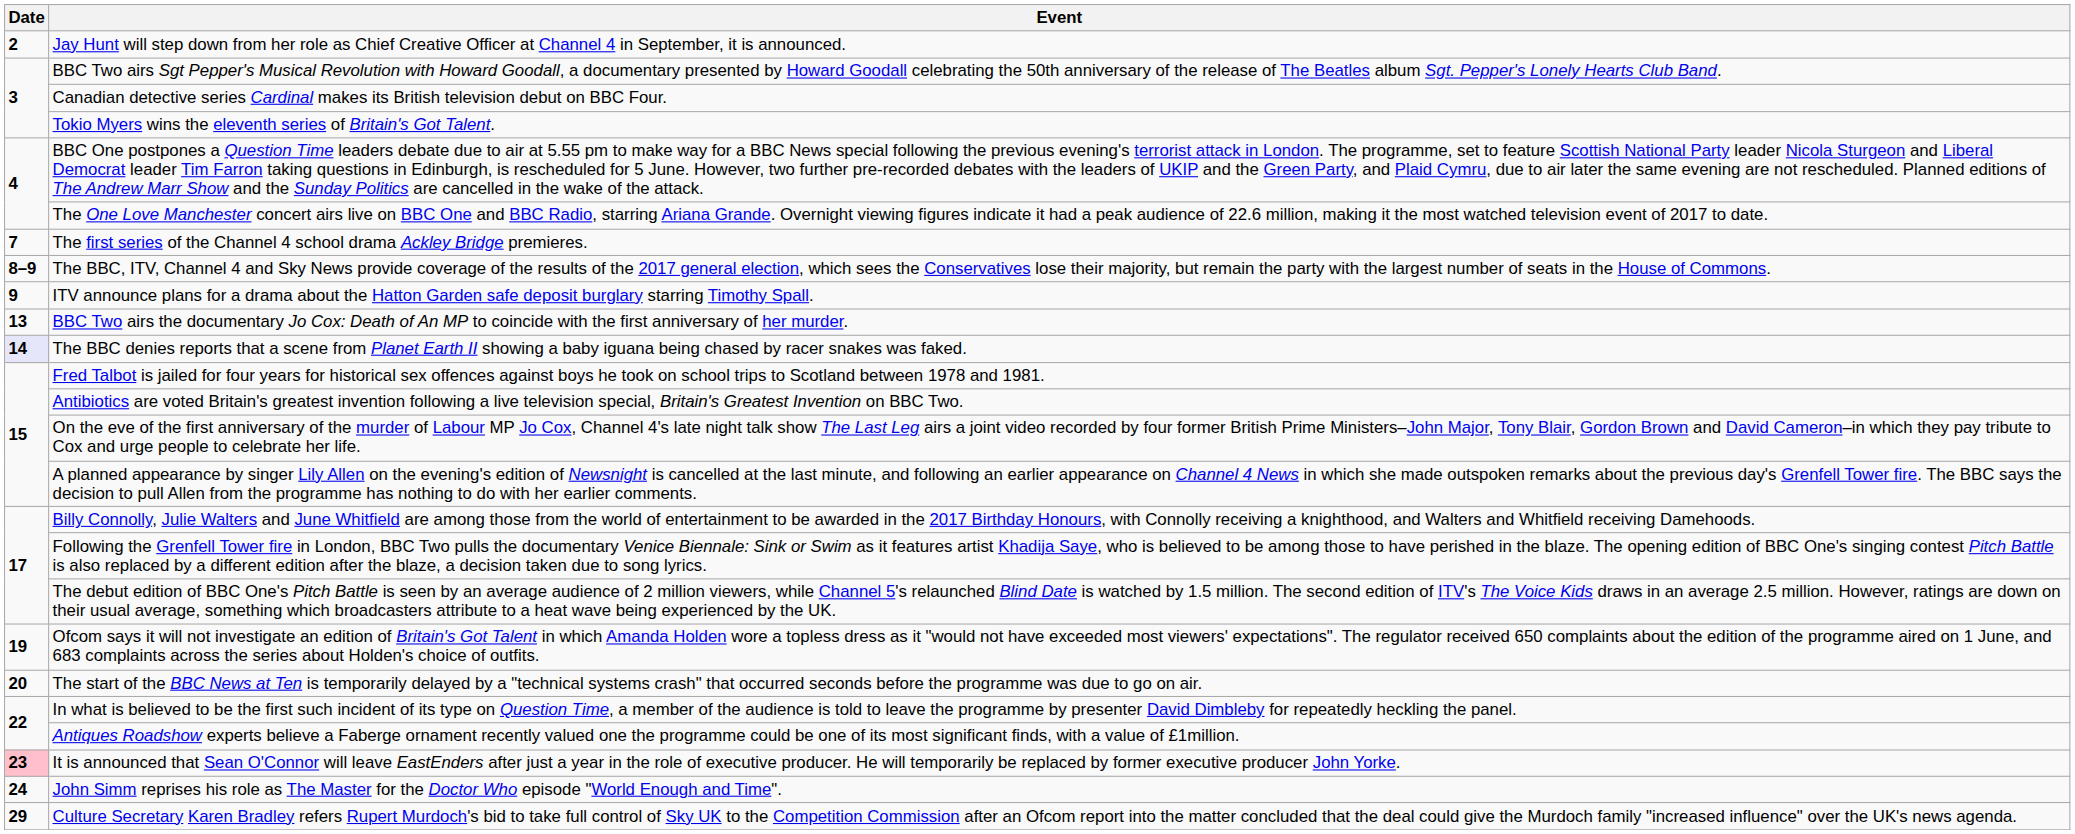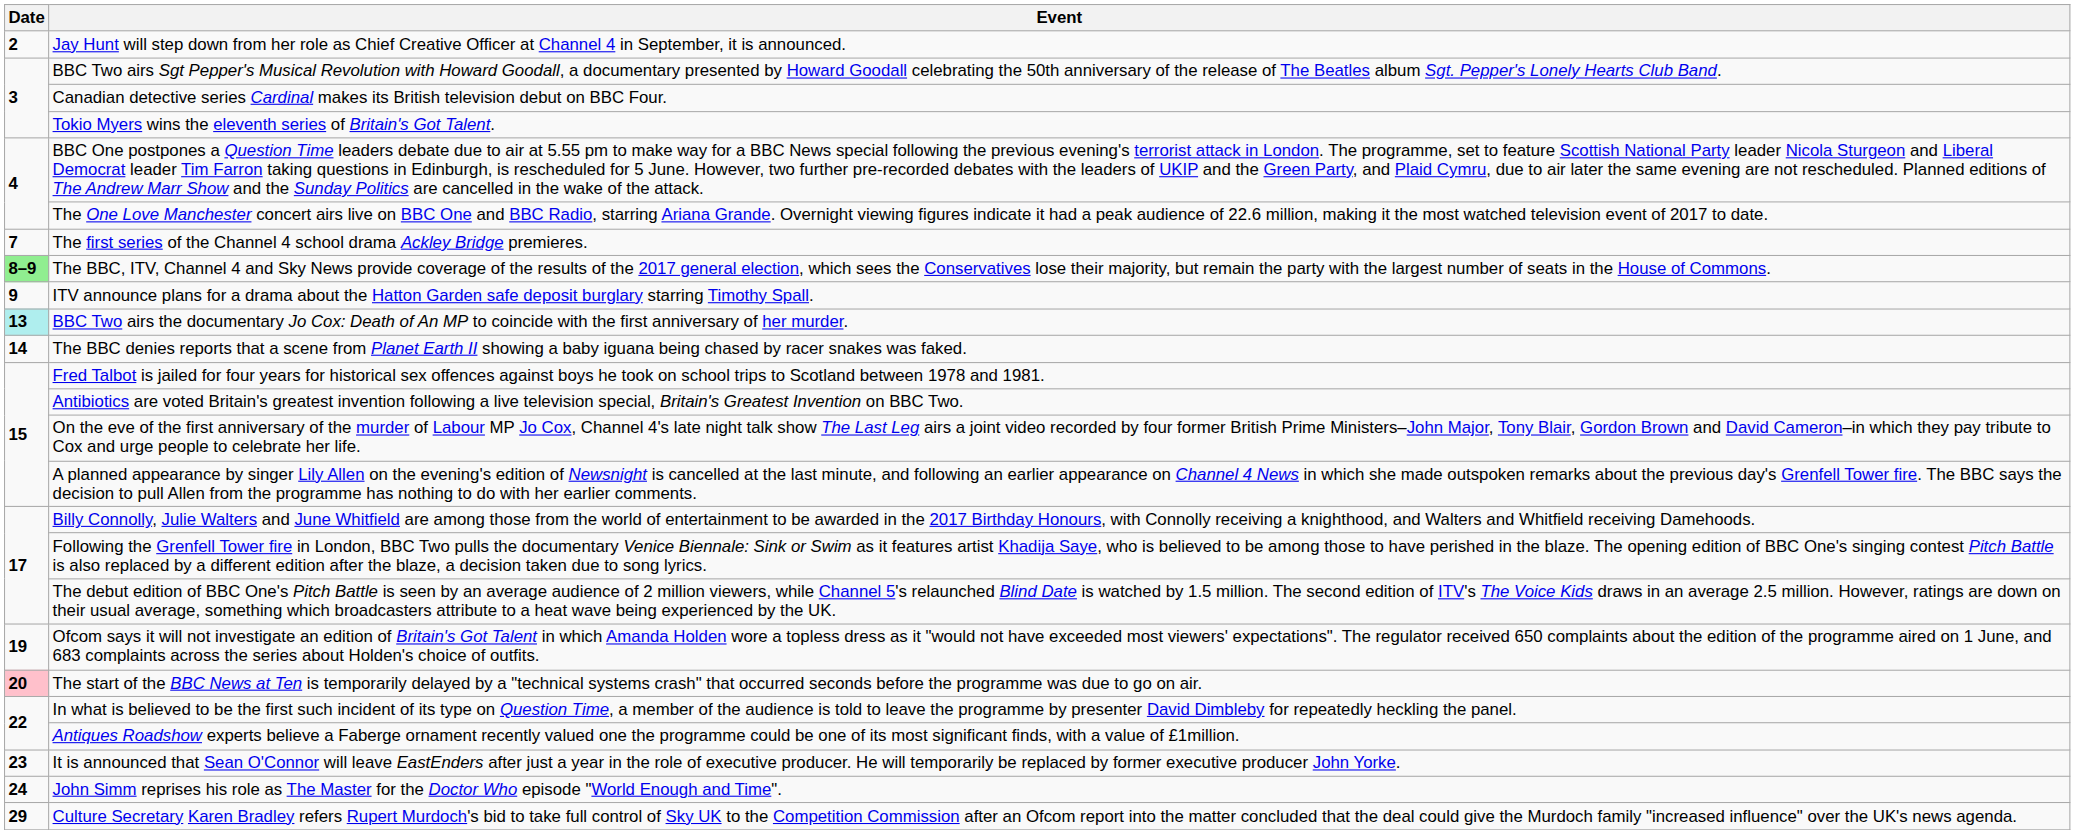(22, 268) no background -> (22, 268) lightgreen background
(18, 322) no background -> (18, 322) paleturquoise background
(18, 348) lavender background -> (18, 348) no background
(18, 682) no background -> (18, 682) pink background
(18, 762) pink background -> (18, 762) no background
